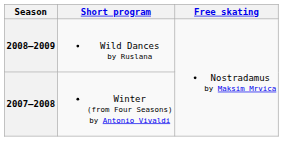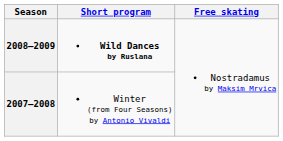(116, 51) normal -> (116, 51) bold
